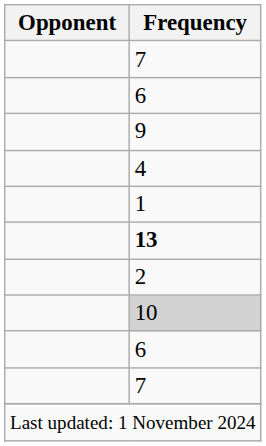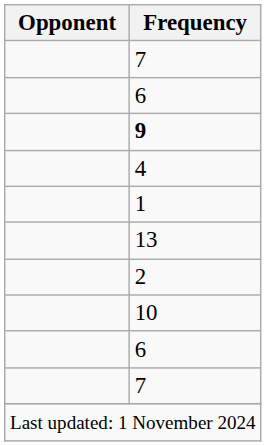(140, 131) normal -> (140, 131) bold
(146, 240) bold -> (146, 240) normal
(146, 312) lightgrey background -> (146, 312) no background
